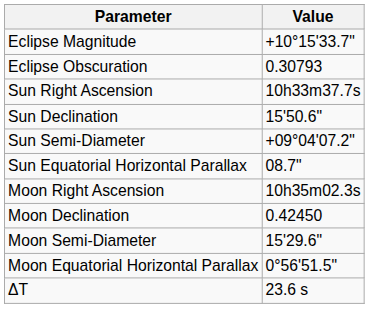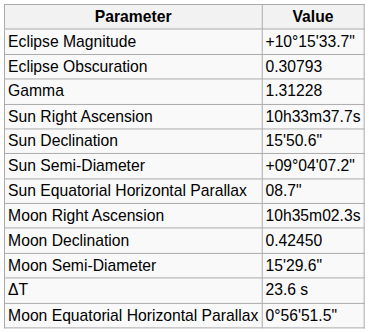+ row: (36, 91)
rows swapped: (133, 265) <-> (18, 290)
